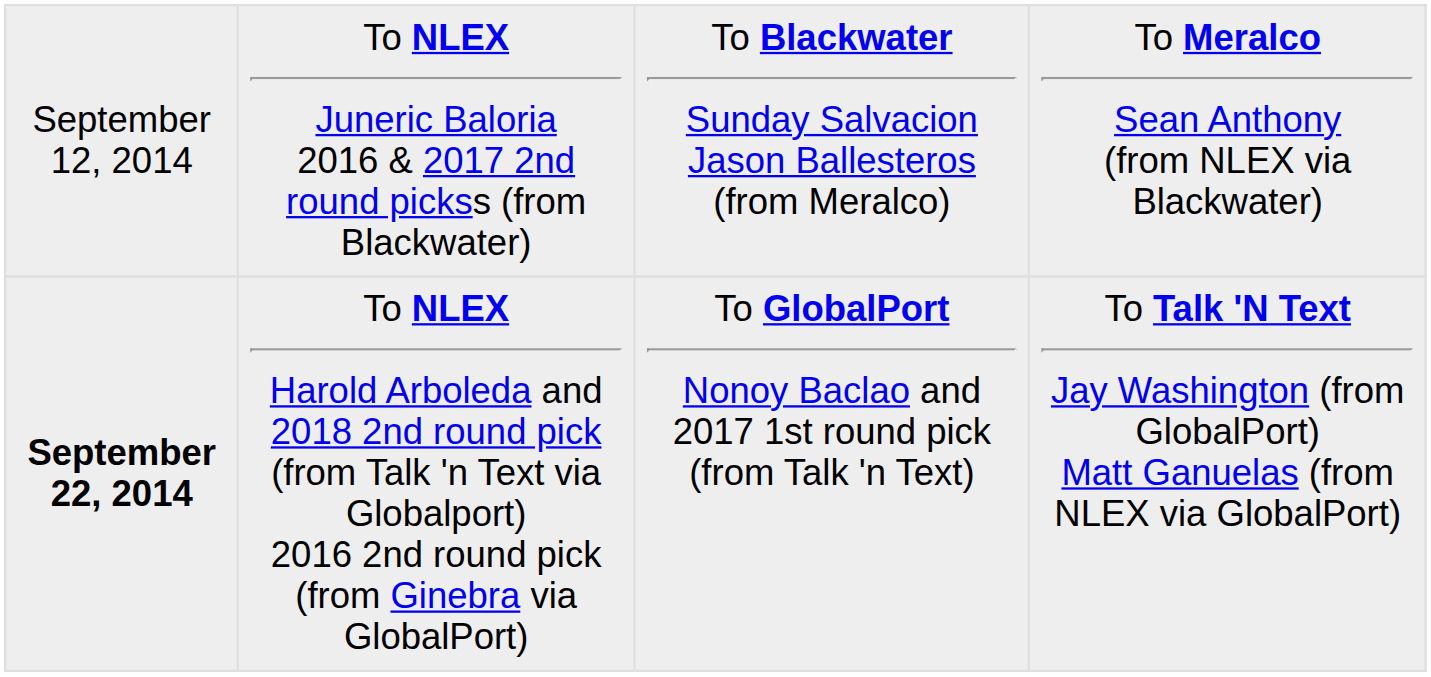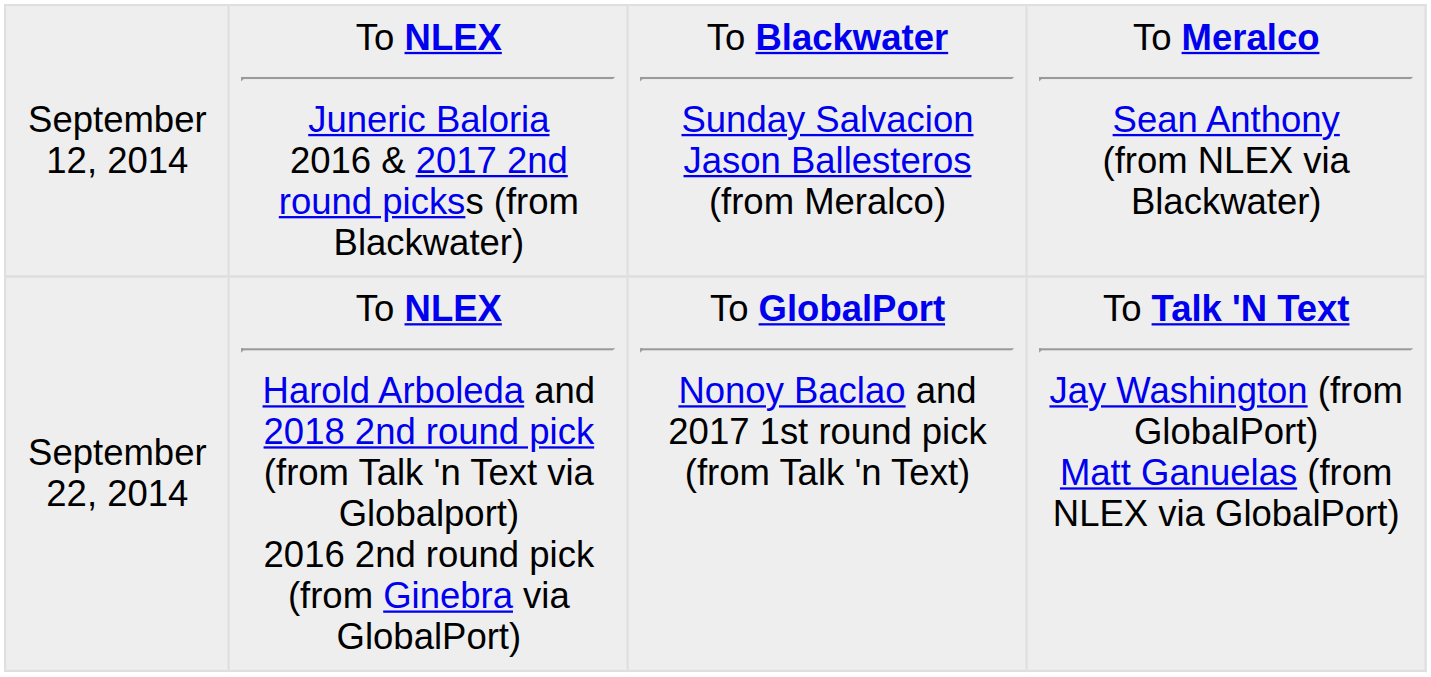(122, 473) bold -> (117, 473) normal
